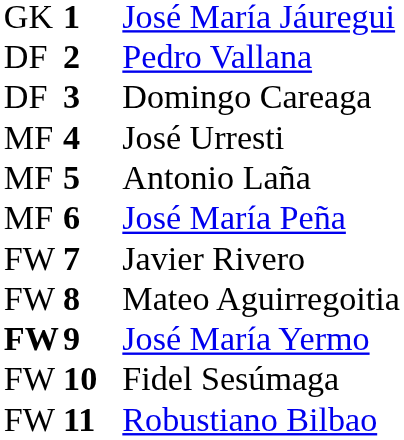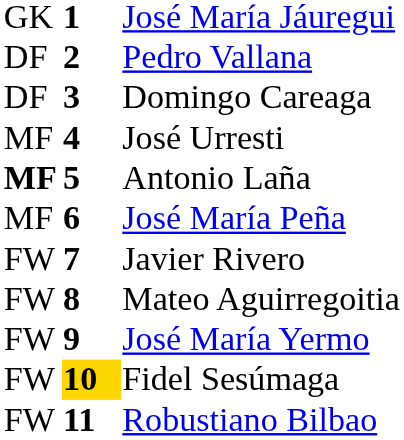(28, 177) normal -> (30, 177) bold
(31, 338) bold -> (29, 338) normal
(80, 379) no background -> (80, 379) gold background
